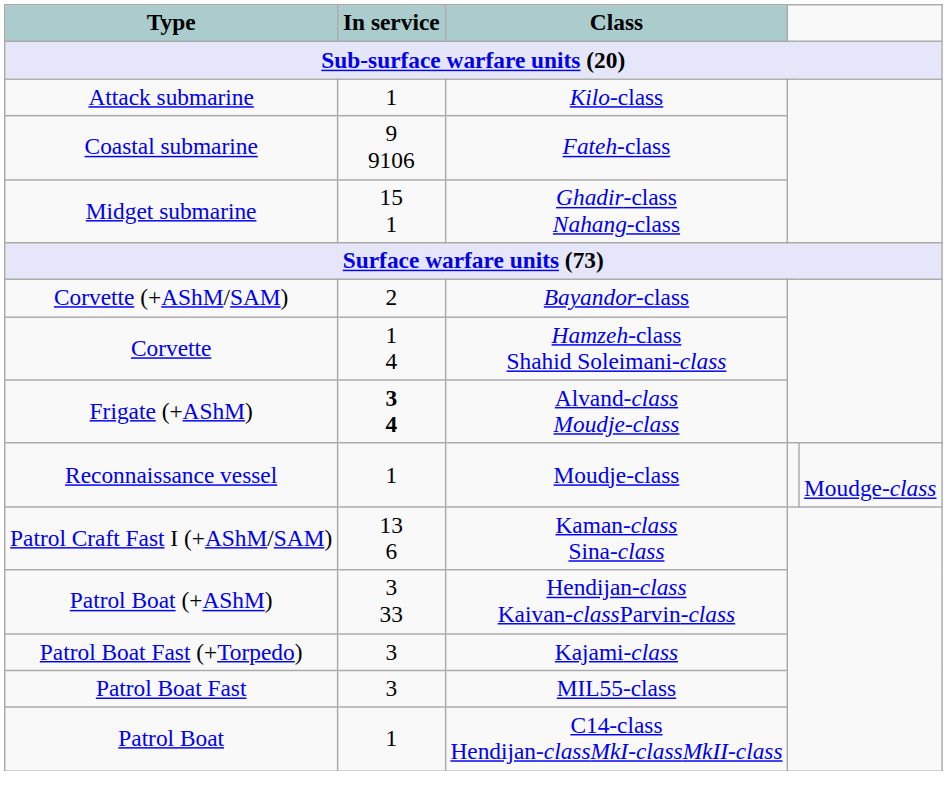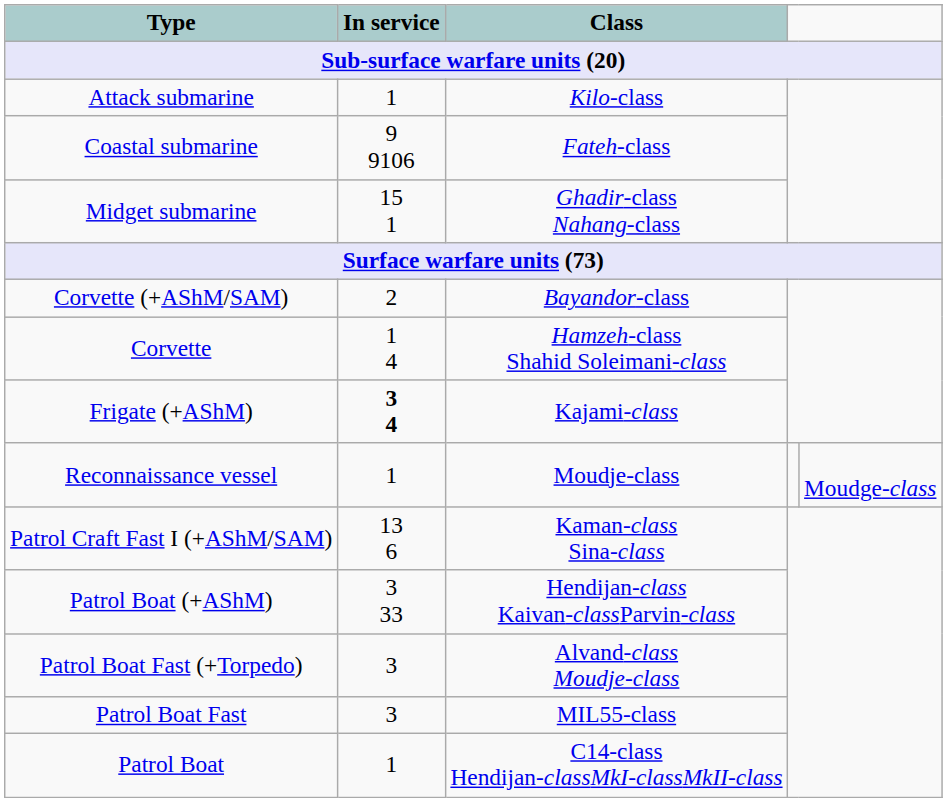(616, 411) Alvand-class Moudje-class -> (616, 411) Kajami-class
(616, 651) Kajami-class -> (616, 664) Alvand-class Moudje-class
